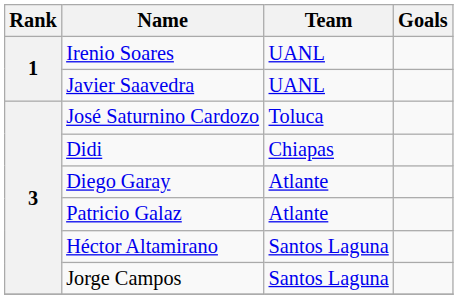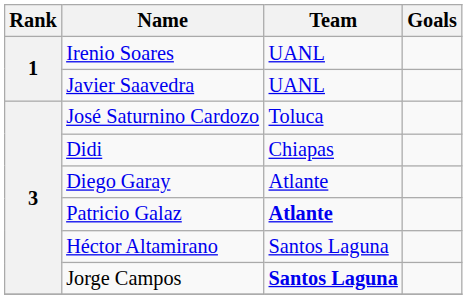(298, 213) normal -> (301, 213) bold
(329, 278) normal -> (333, 278) bold
